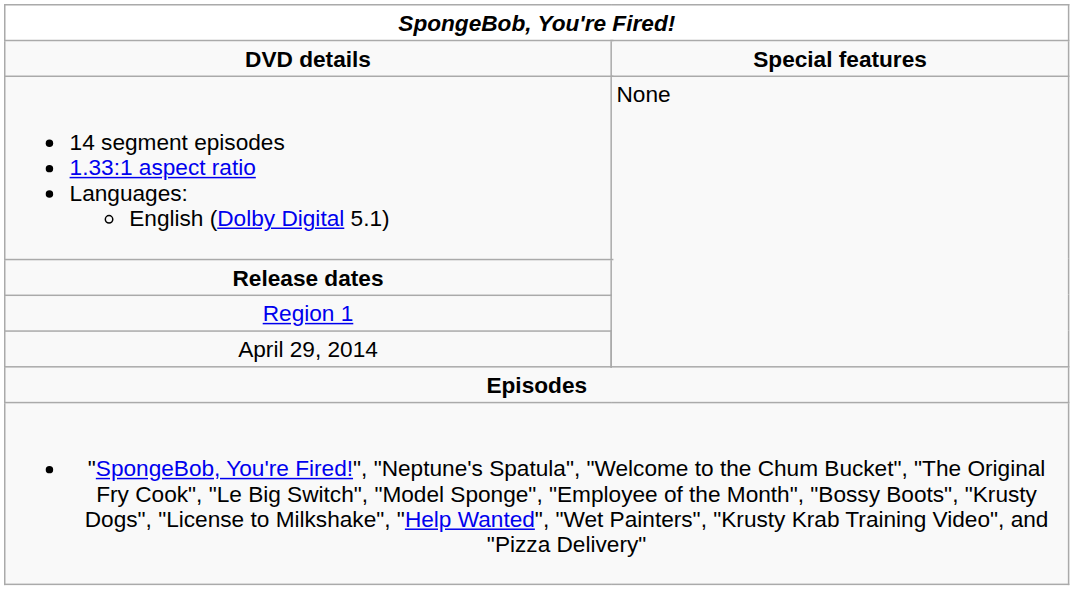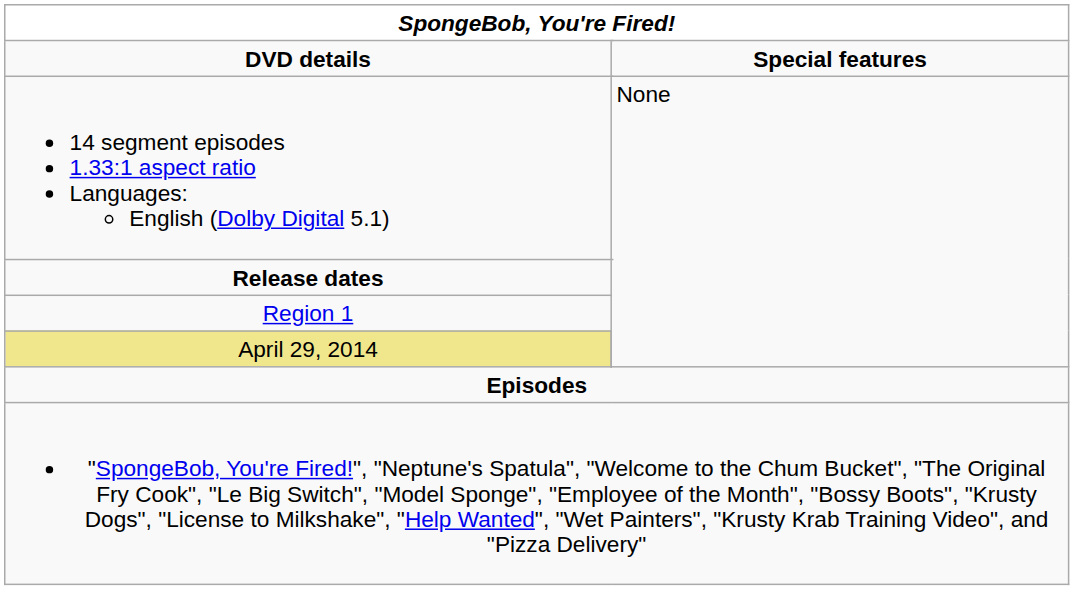(308, 349) no background -> (308, 349) khaki background
